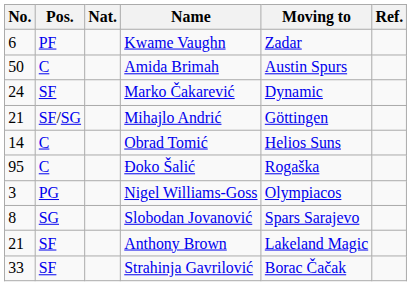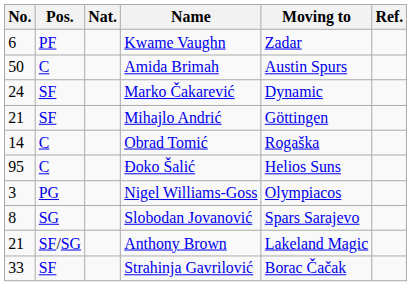(60, 117) SF/SG -> (48, 117) SF
(303, 142) Helios Suns -> (292, 142) Rogaška
(292, 167) Rogaška -> (303, 167) Helios Suns
(48, 243) SF -> (60, 243) SF/SG
